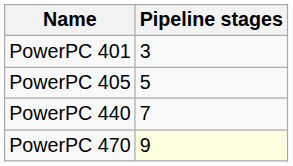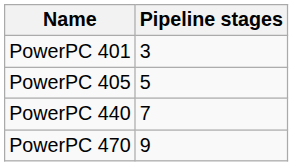(145, 144) lightyellow background -> (145, 144) no background
